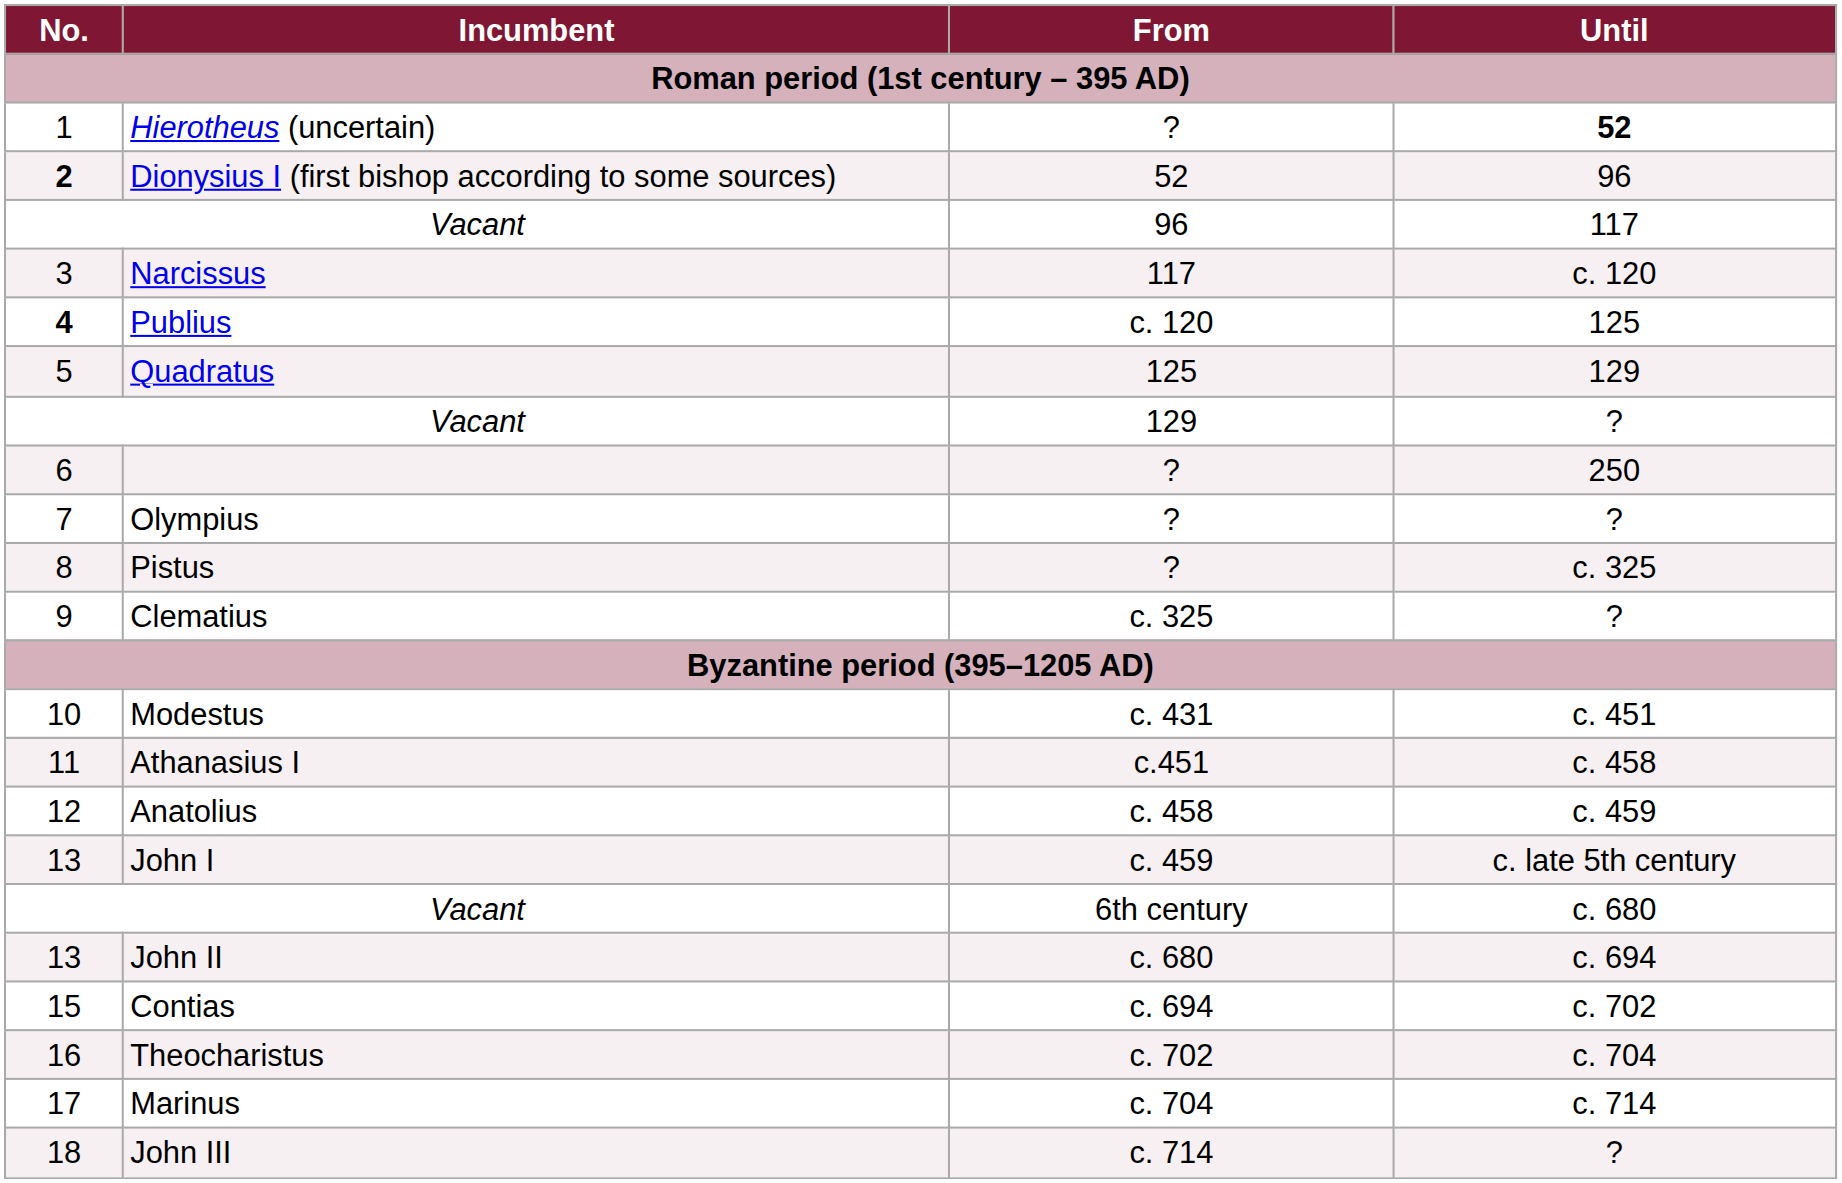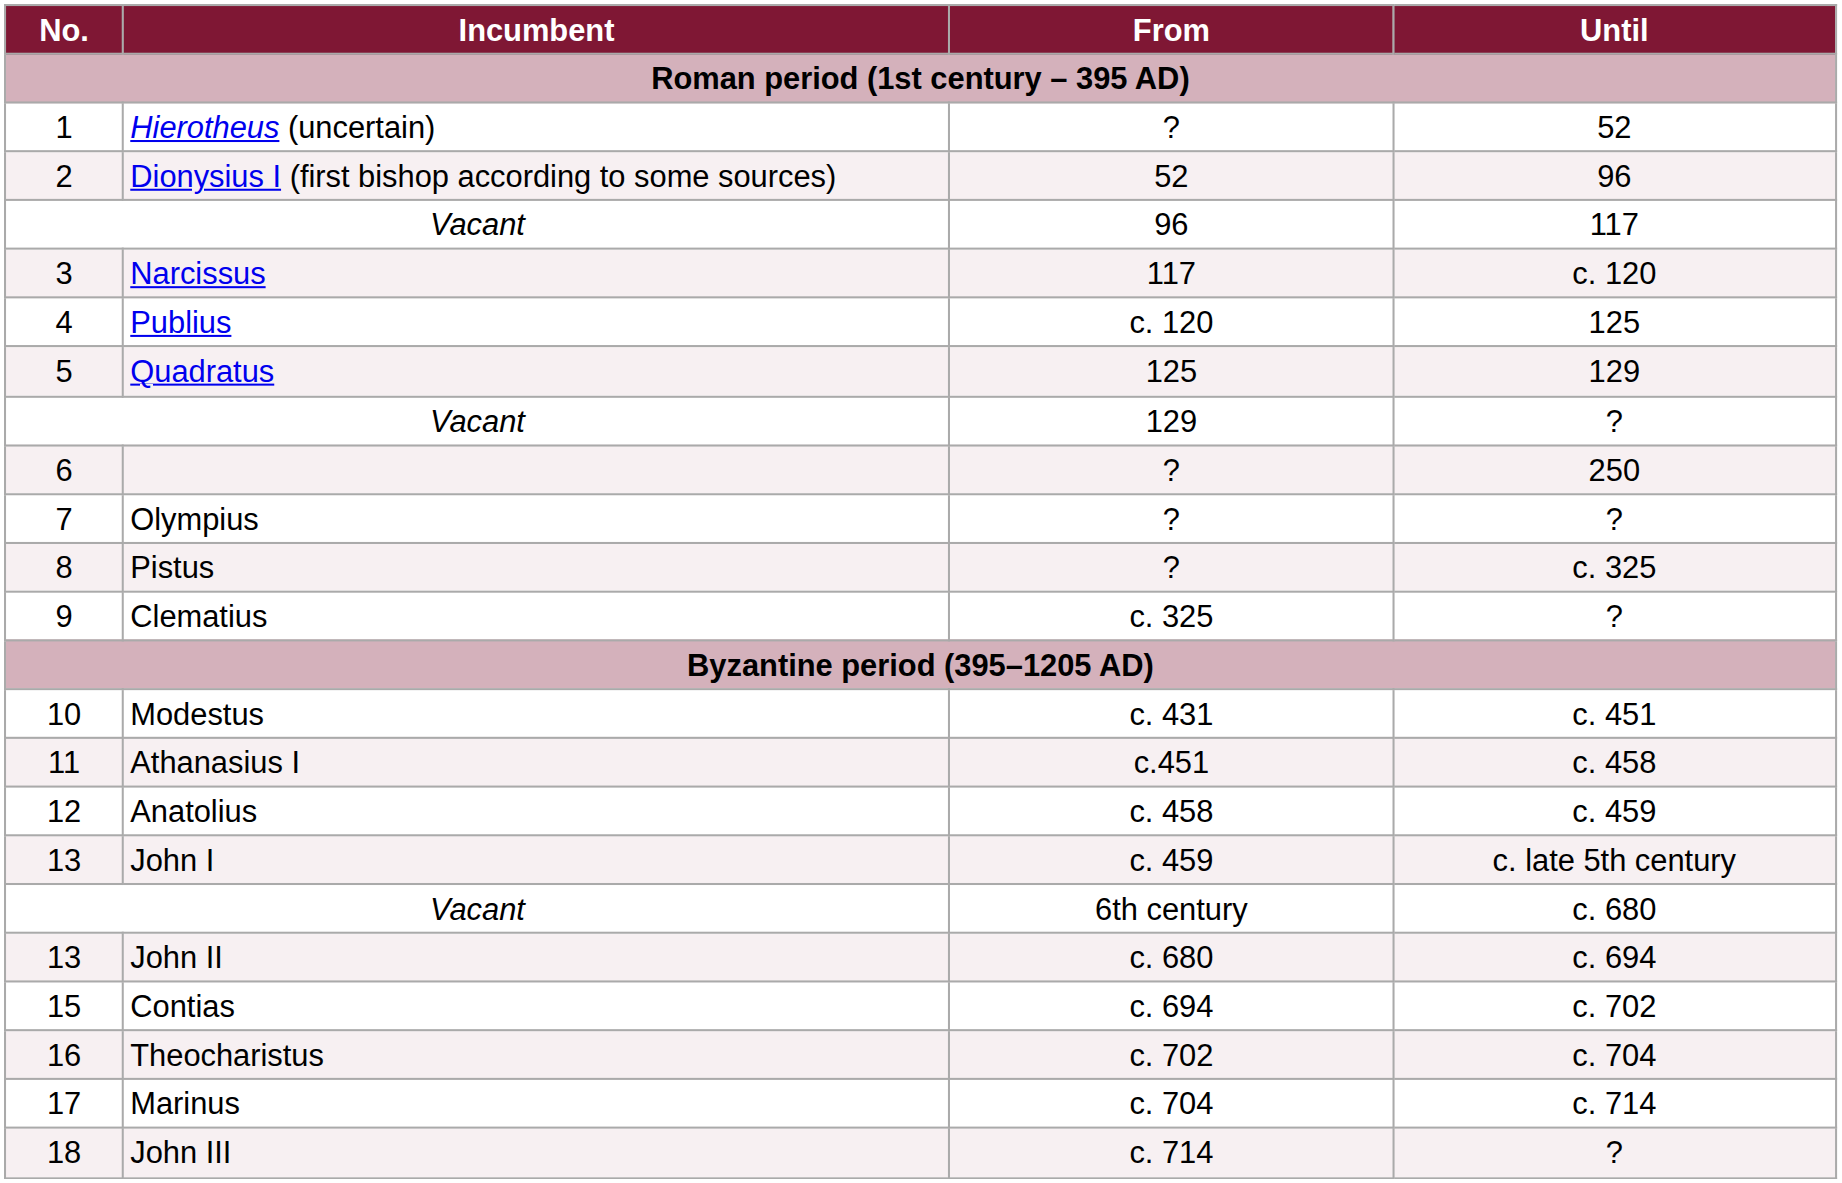(1614, 127) bold -> (1614, 127) normal
(64, 176) bold -> (64, 176) normal
(64, 323) bold -> (64, 323) normal
